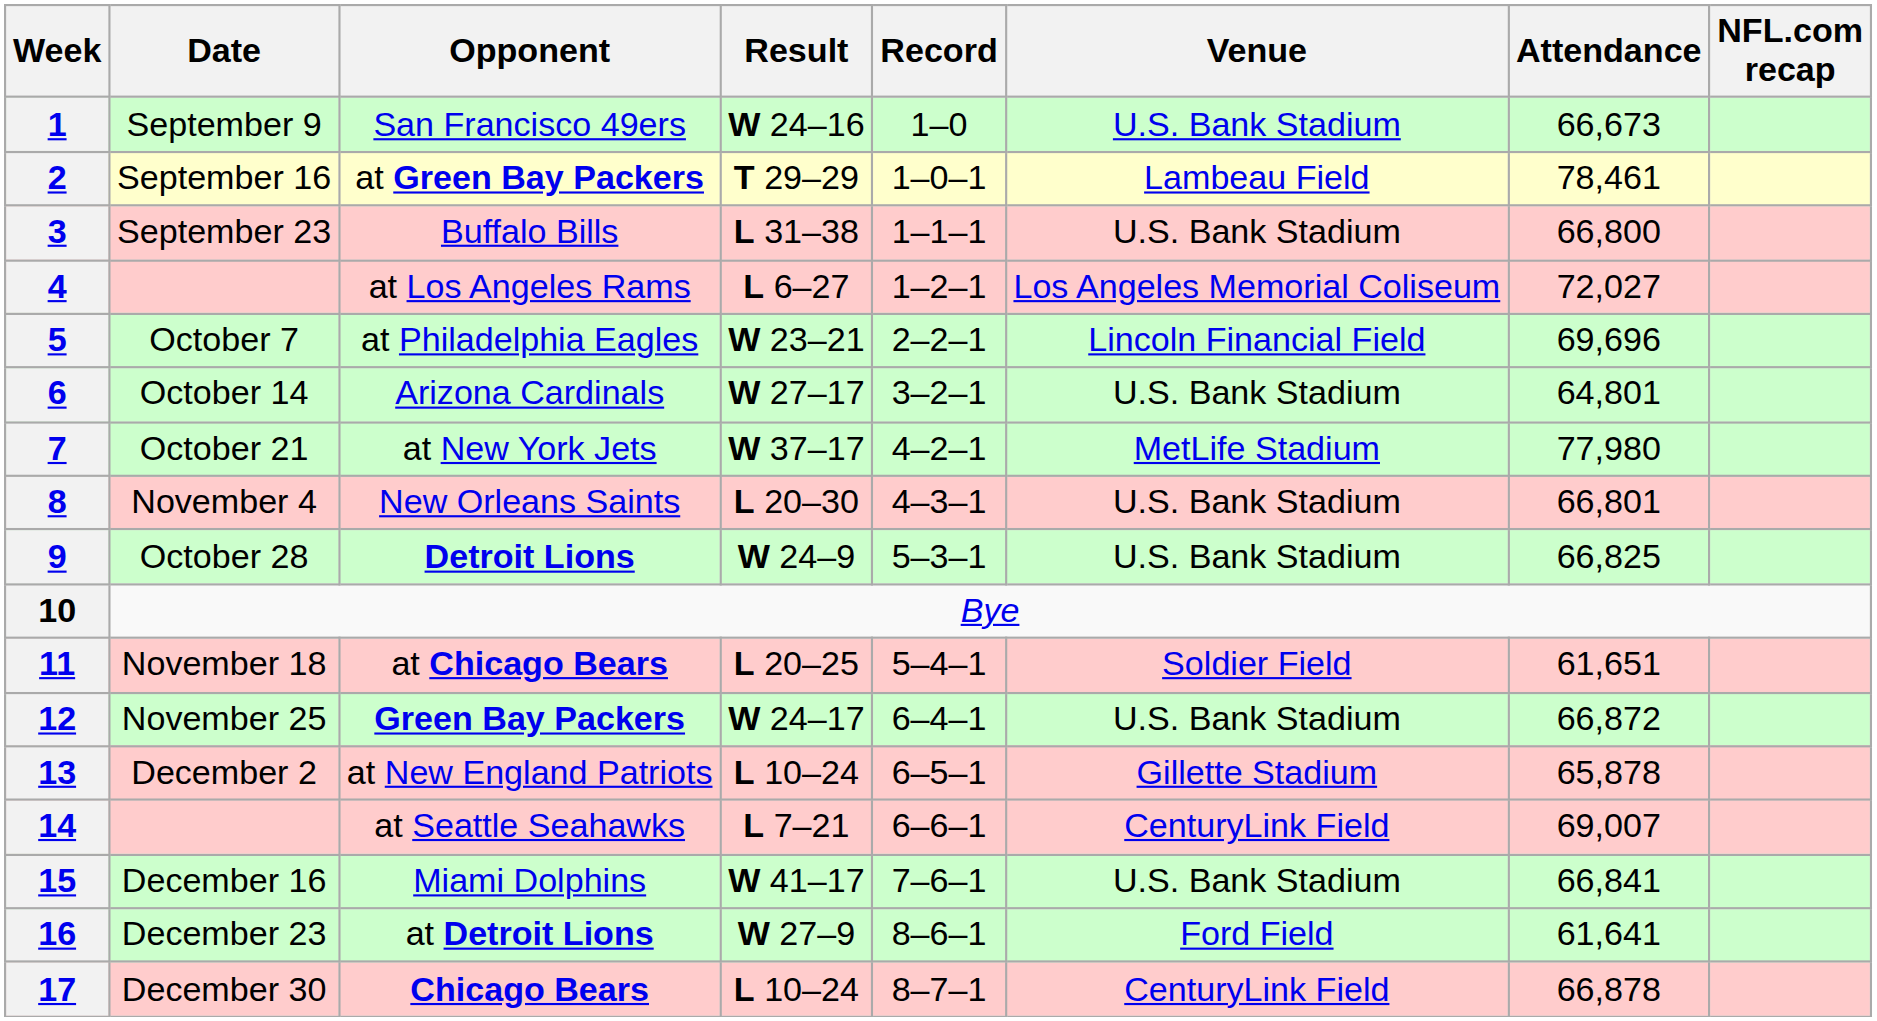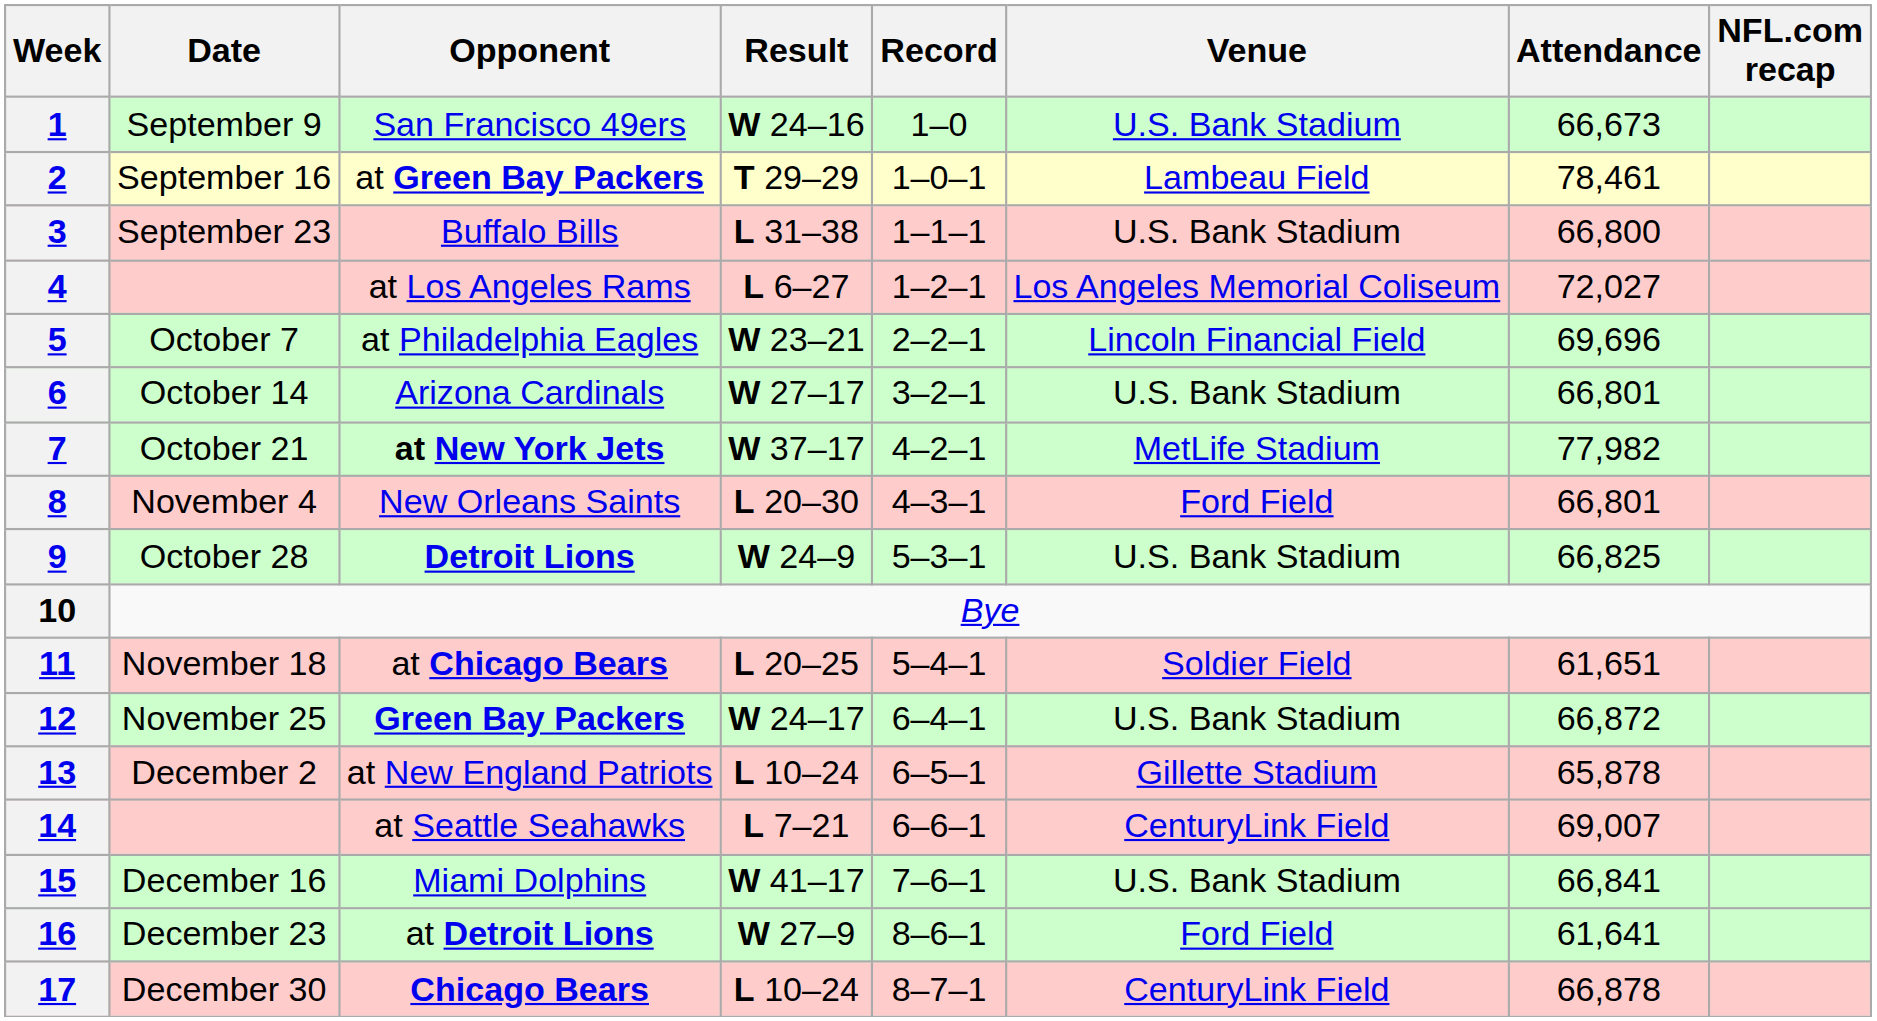(1609, 394) 64,801 -> (1609, 394) 66,801
(530, 448) normal -> (530, 448) bold
(1609, 448) 77,980 -> (1609, 448) 77,982
(1257, 502) U.S. Bank Stadium -> (1257, 502) Ford Field
